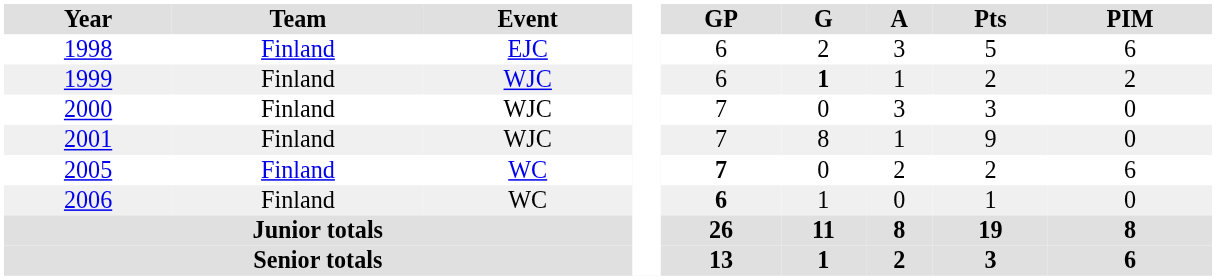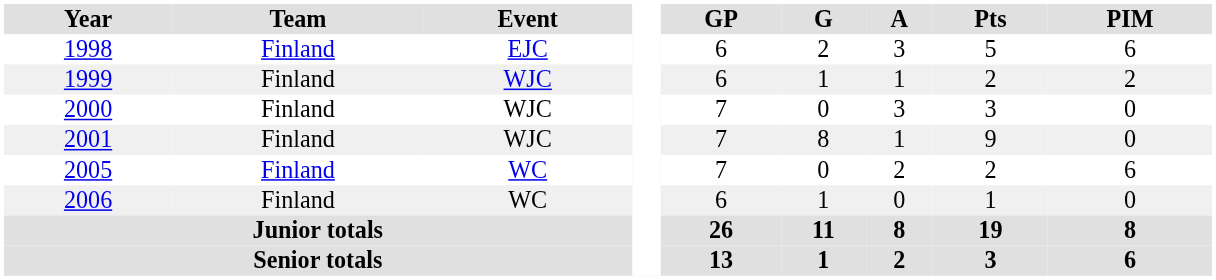(823, 79) bold -> (823, 79) normal
(721, 169) bold -> (721, 169) normal
(721, 200) bold -> (721, 200) normal
